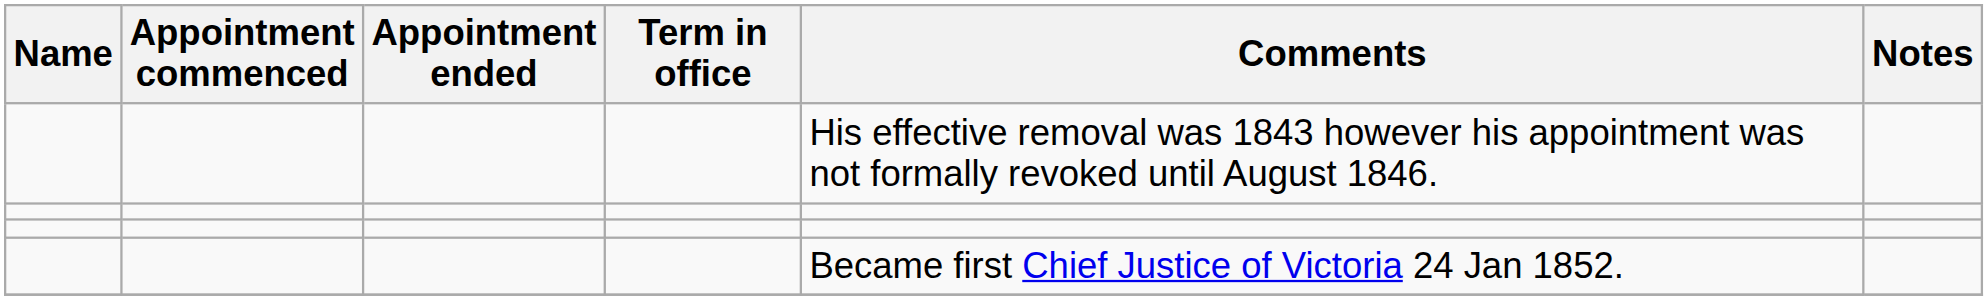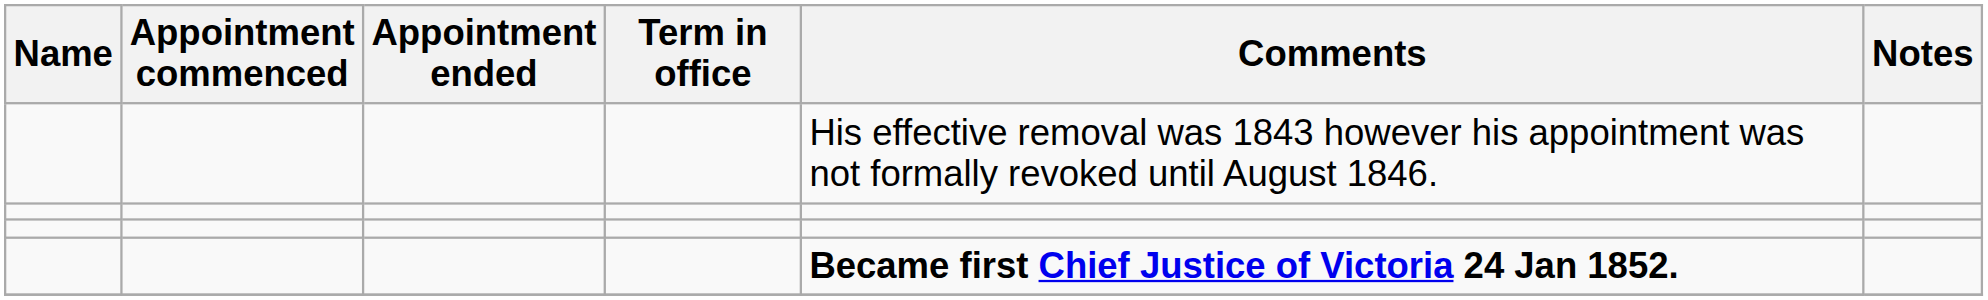(1217, 264) normal -> (1244, 264) bold
